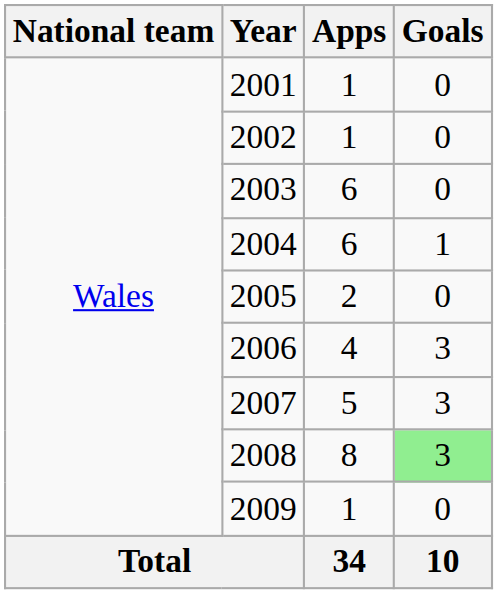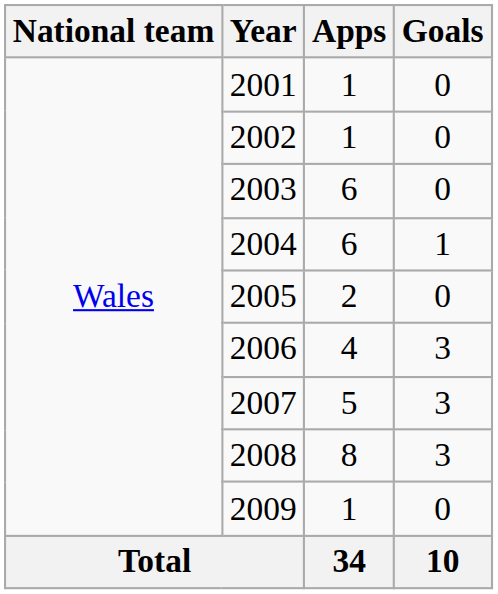(443, 455) lightgreen background -> (443, 455) no background
